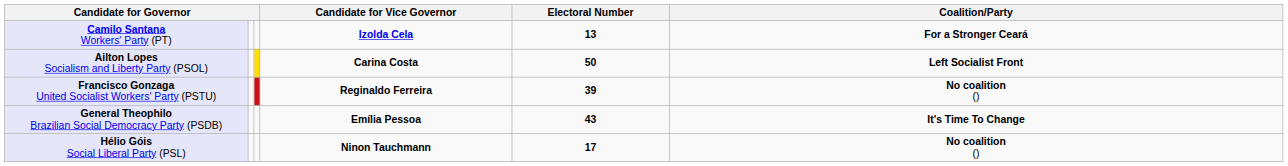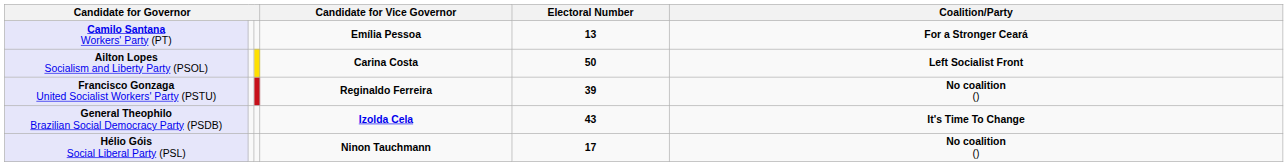(386, 35) Izolda Cela -> (386, 35) Emília Pessoa
(386, 119) Emília Pessoa -> (386, 119) Izolda Cela
